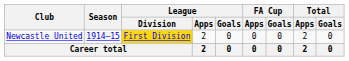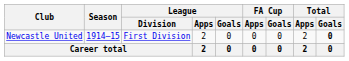(157, 37) gold background -> (157, 37) no background
(330, 37) normal -> (330, 37) bold
